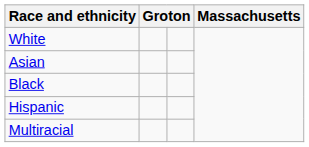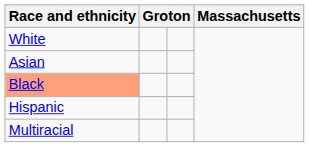(26, 84) no background -> (26, 84) lightsalmon background
